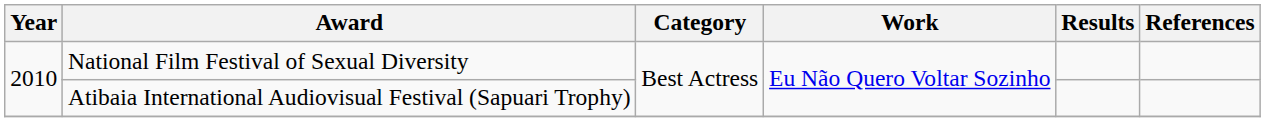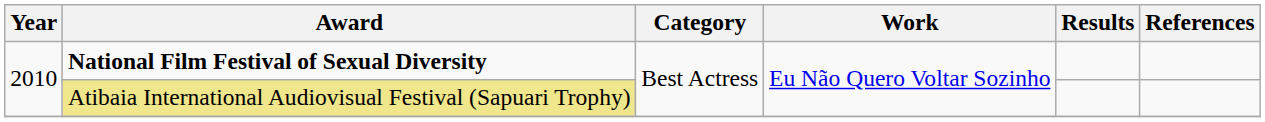(268, 60) normal -> (277, 60) bold
(349, 97) no background -> (349, 97) khaki background
